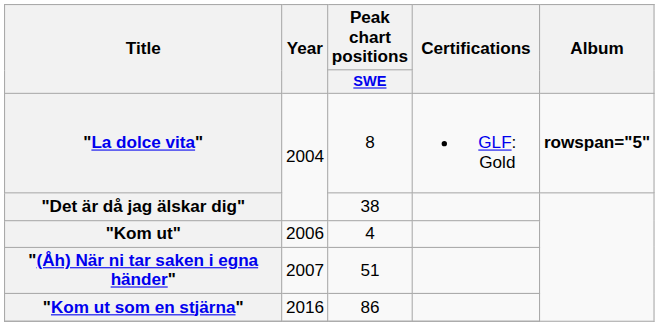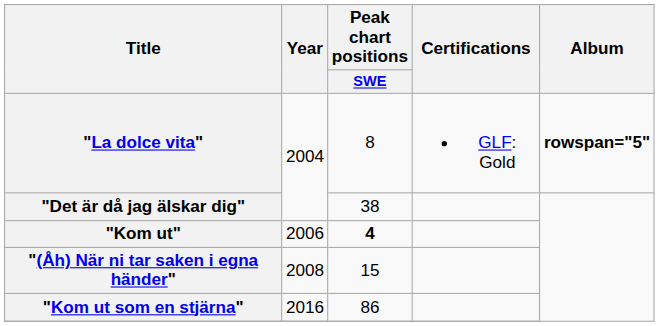(370, 233) normal -> (370, 233) bold
(305, 270) 2007 -> (305, 270) 2008
(370, 270) 51 -> (370, 270) 15
